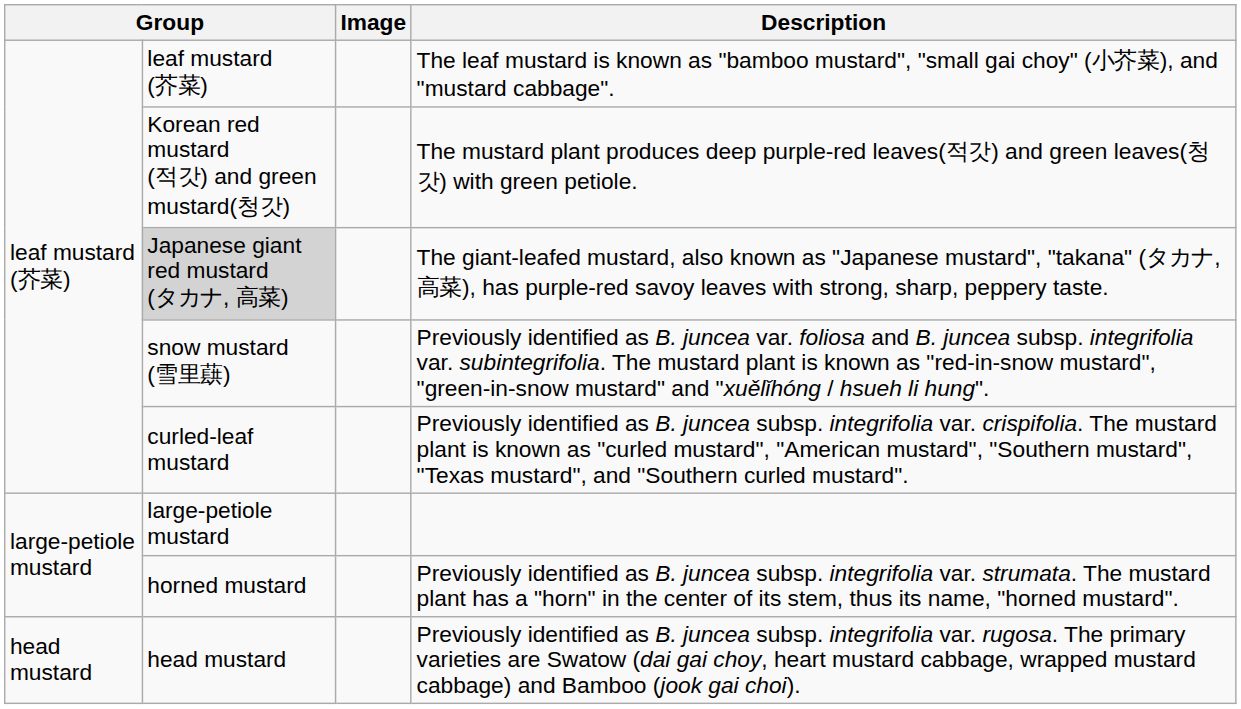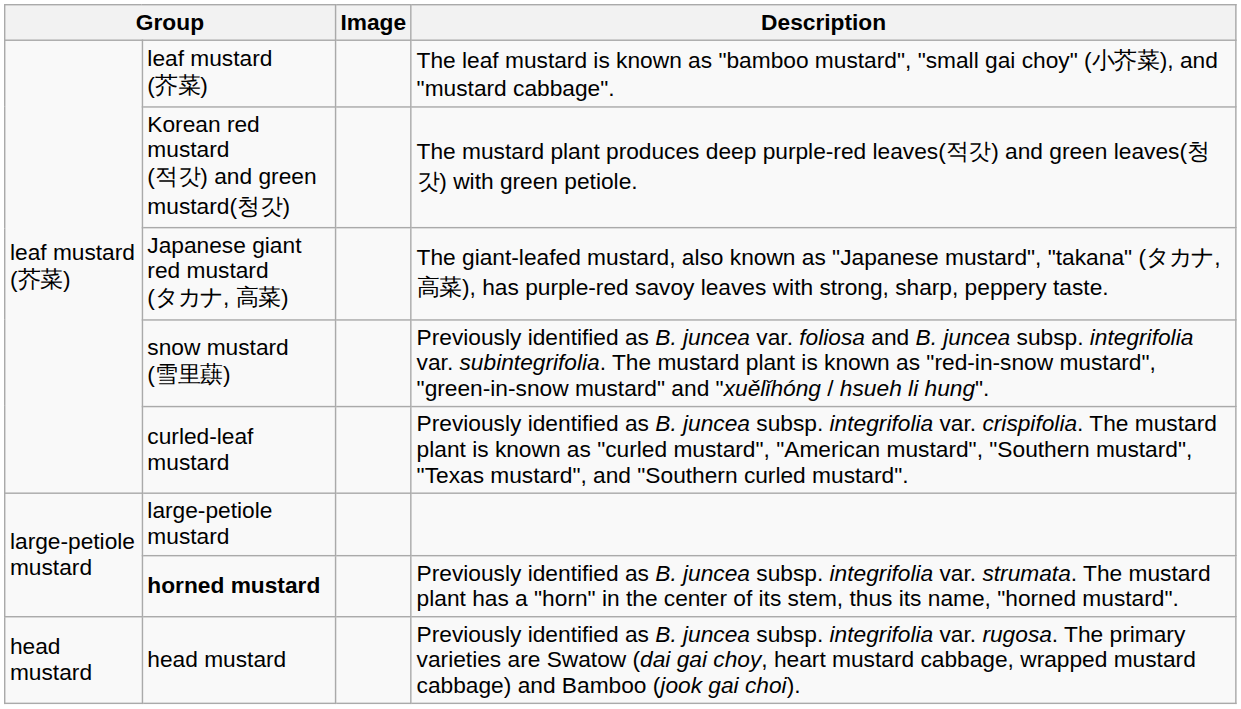(224, 271) lightgrey background -> (224, 271) no background
(227, 585) normal -> (234, 585) bold
